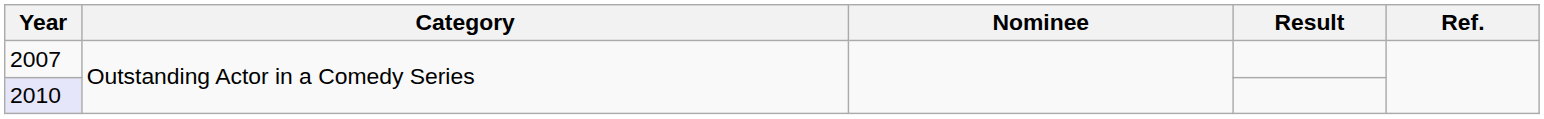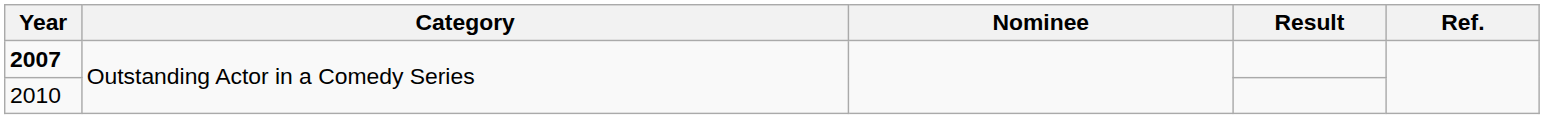(35, 58) normal -> (35, 58) bold
(35, 95) lavender background -> (35, 95) no background
